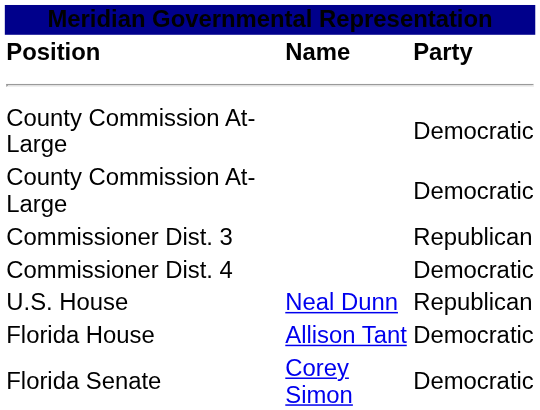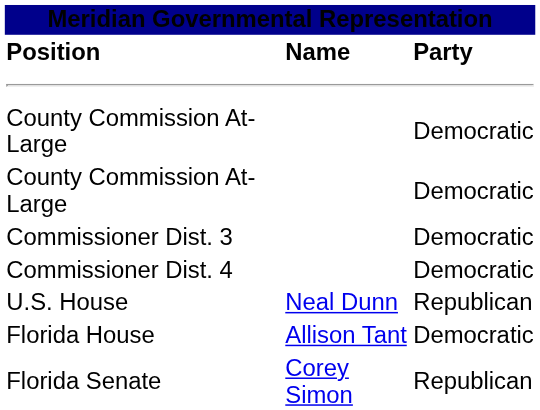(473, 237) Republican -> (473, 237) Democratic
(473, 381) Democratic -> (473, 381) Republican
